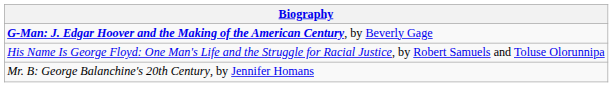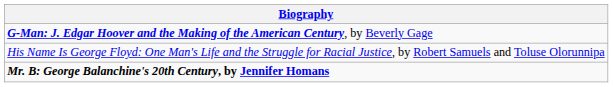(161, 71) normal -> (168, 71) bold
